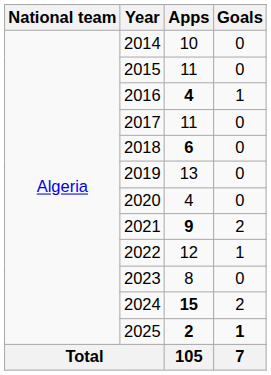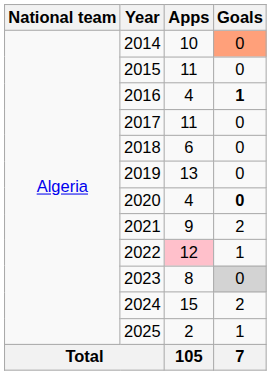(240, 43) no background -> (240, 43) lightsalmon background
(189, 95) bold -> (189, 95) normal
(240, 95) normal -> (240, 95) bold
(189, 148) bold -> (189, 148) normal
(240, 200) normal -> (240, 200) bold
(189, 226) bold -> (189, 226) normal
(189, 252) no background -> (189, 252) pink background
(240, 278) no background -> (240, 278) lightgrey background
(189, 305) bold -> (189, 305) normal
(189, 331) bold -> (189, 331) normal
(240, 331) bold -> (240, 331) normal
